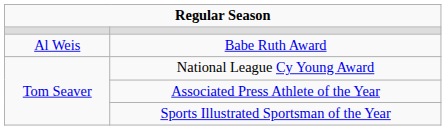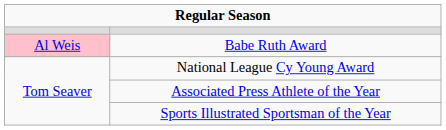(57, 45) no background -> (57, 45) pink background
